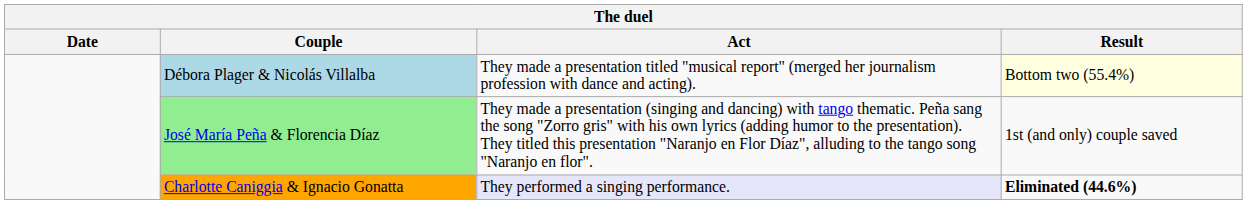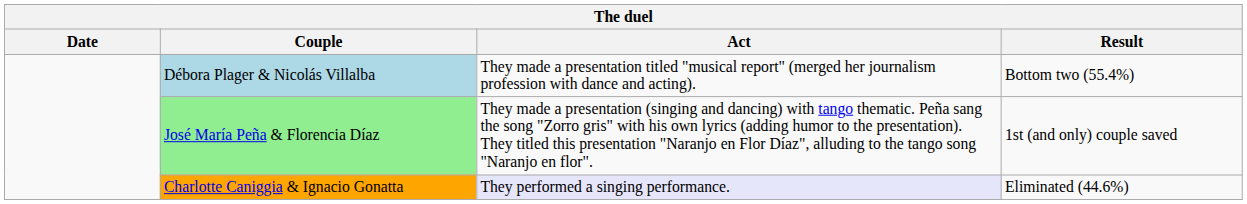(1070, 75) lightyellow background -> (1070, 75) no background
(1071, 186) bold -> (1067, 186) normal
